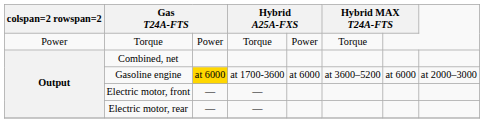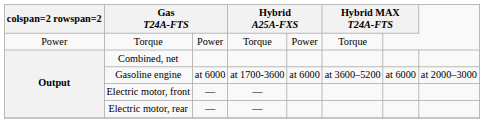(210, 75) gold background -> (210, 75) no background
